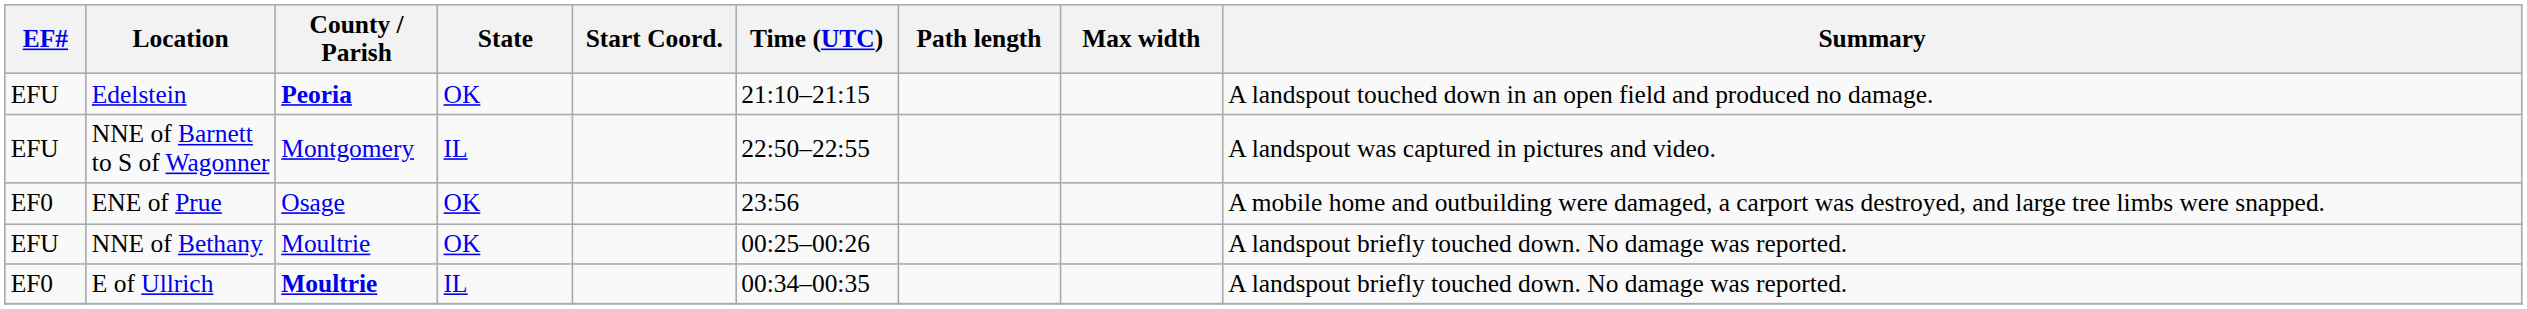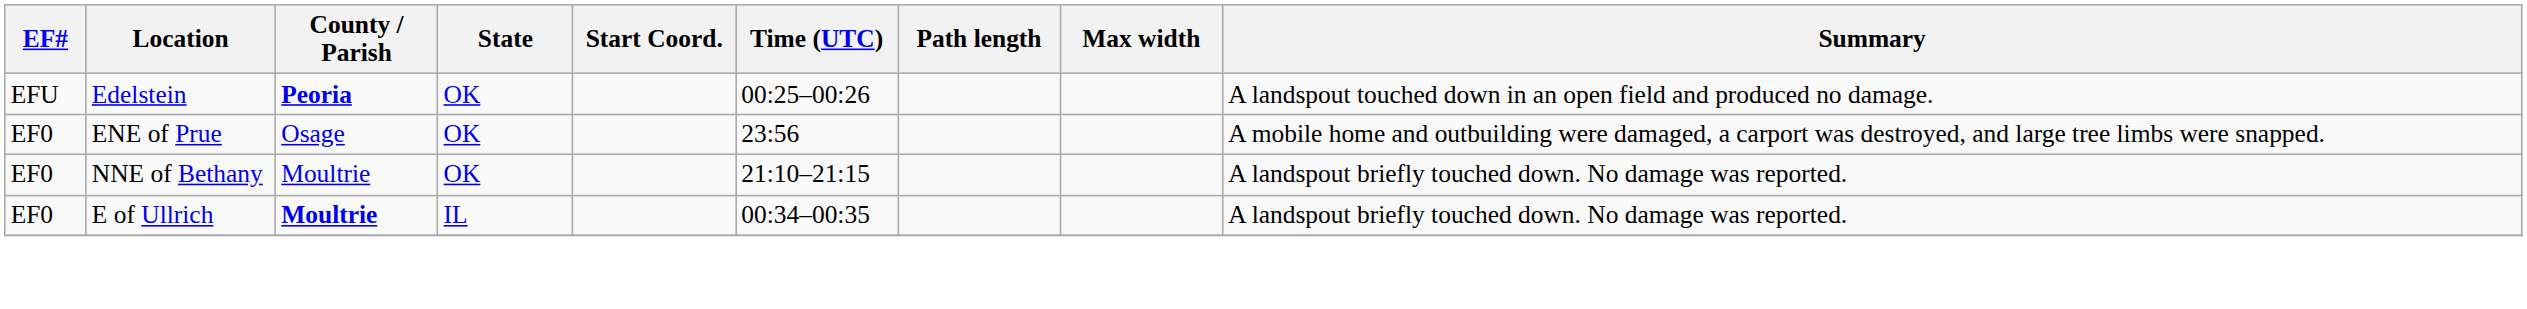(806, 93) 21:10–21:15 -> (806, 93) 00:25–00:26
- row: (181, 148)
(35, 243) EFU -> (32, 174) EF0
(806, 243) 00:25–00:26 -> (806, 174) 21:10–21:15
